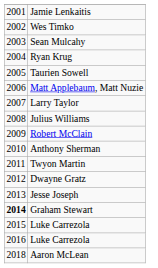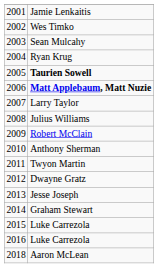(59, 73) normal -> (61, 73) bold
(87, 88) normal -> (91, 88) bold
(16, 210) bold -> (16, 210) normal
